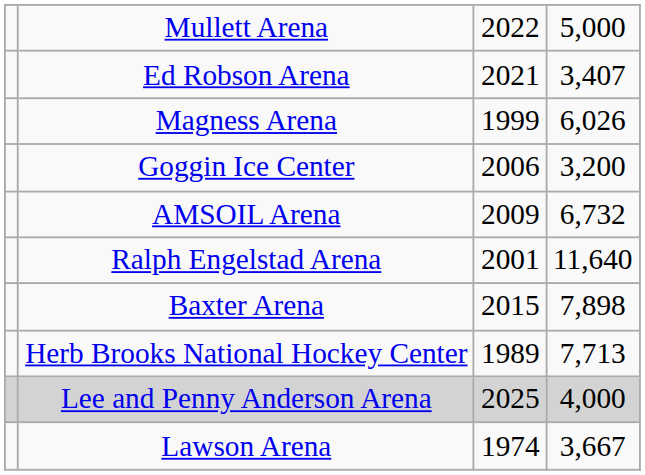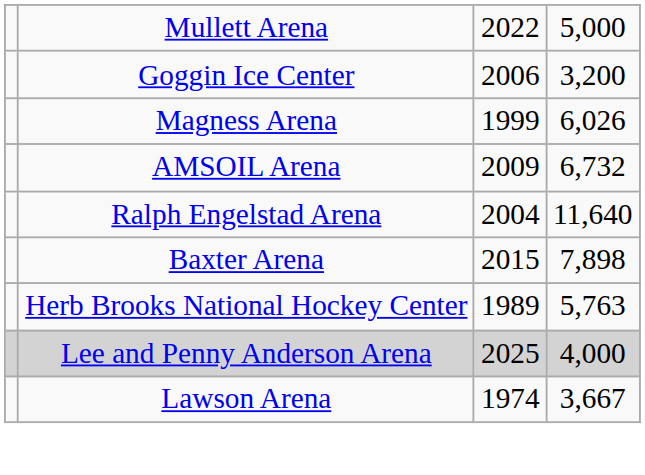- row: (246, 74)
rows swapped: (246, 120) <-> (246, 167)
(510, 259) 2001 -> (510, 213) 2004
(593, 352) 7,713 -> (593, 306) 5,763
